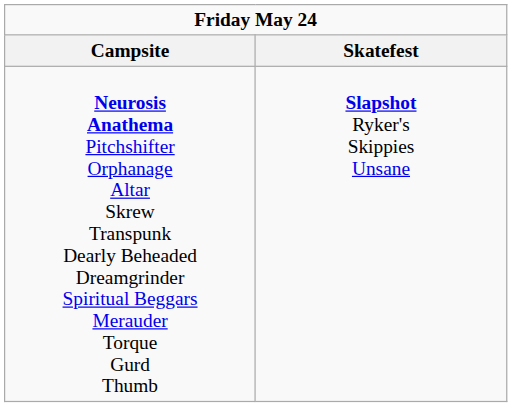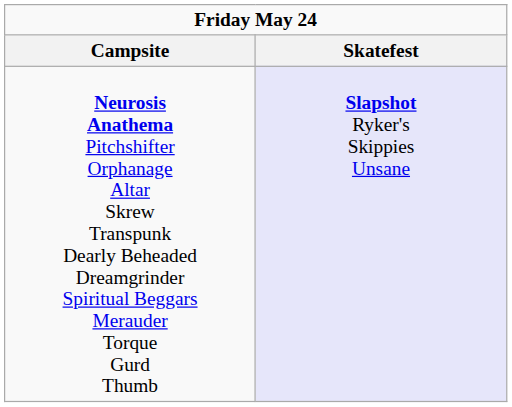(381, 135) no background -> (381, 135) lavender background
